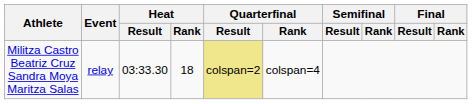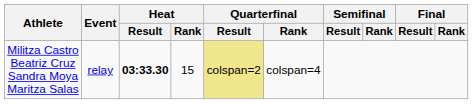(145, 70) normal -> (145, 70) bold
(187, 70) 18 -> (188, 70) 15
